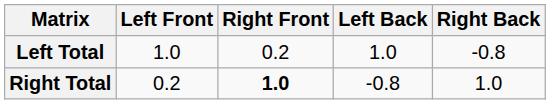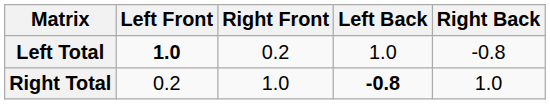(167, 51) normal -> (167, 51) bold
(276, 83) bold -> (276, 83) normal
(383, 83) normal -> (383, 83) bold
